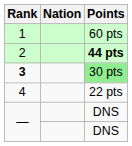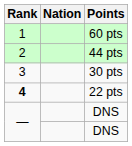(106, 53) bold -> (106, 53) normal
(22, 72) bold -> (22, 72) normal
(106, 72) lightgreen background -> (106, 72) no background
(22, 92) normal -> (22, 92) bold
